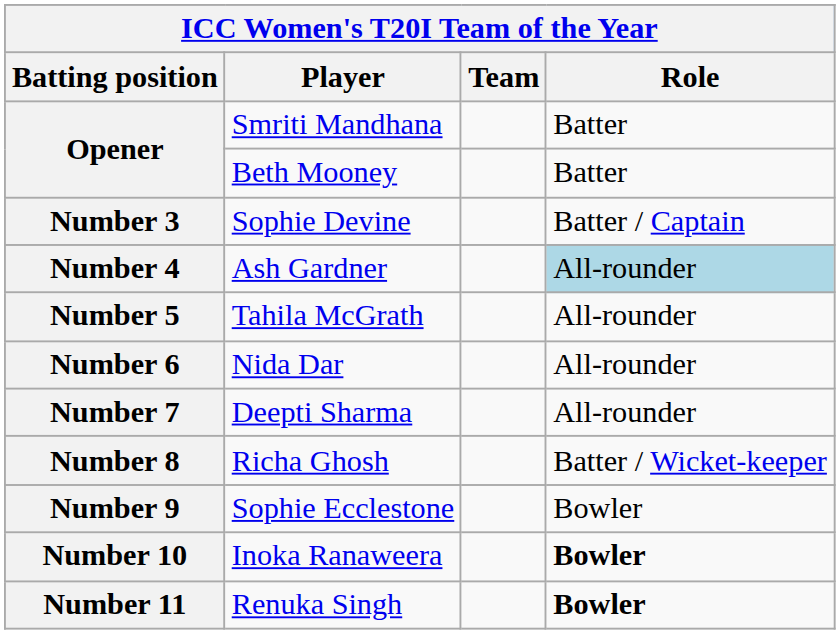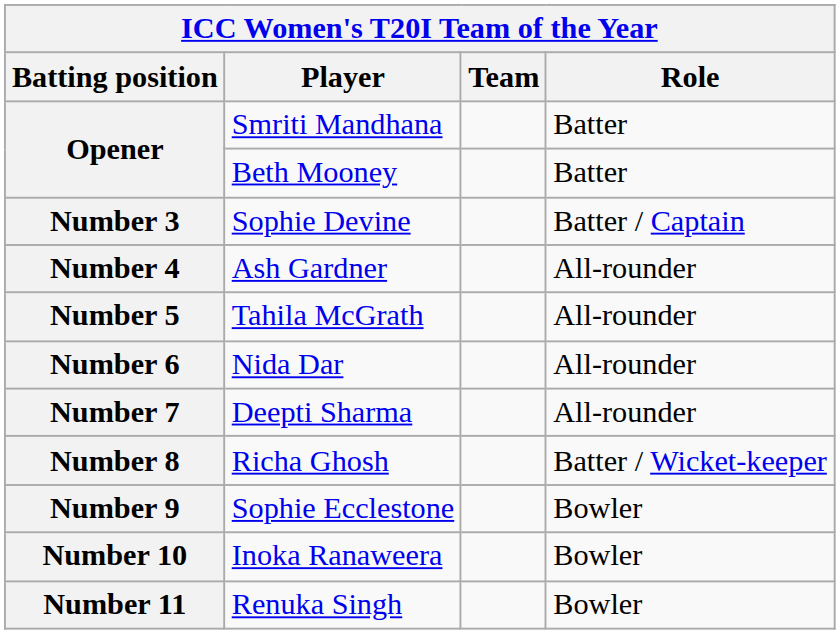(625, 268) lightblue background -> (625, 268) no background
(599, 556) bold -> (598, 556) normal
(599, 603) bold -> (598, 603) normal
